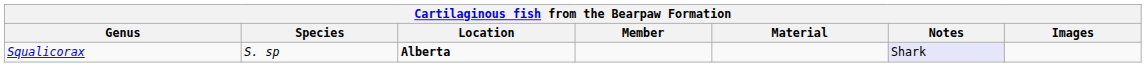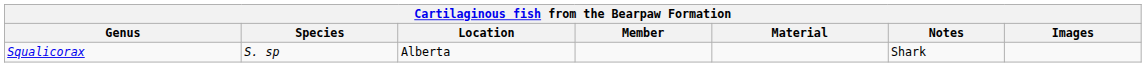(426, 52) bold -> (426, 52) normal
(909, 52) lavender background -> (909, 52) no background
